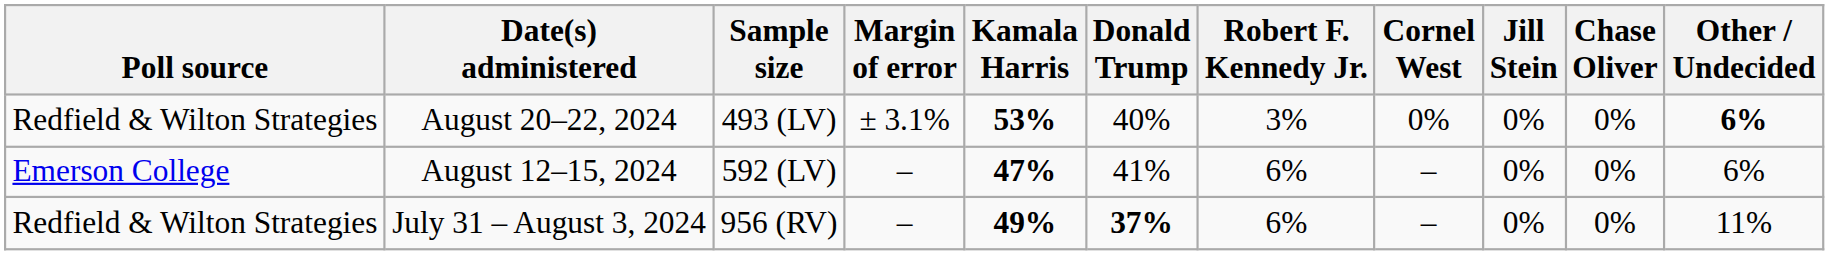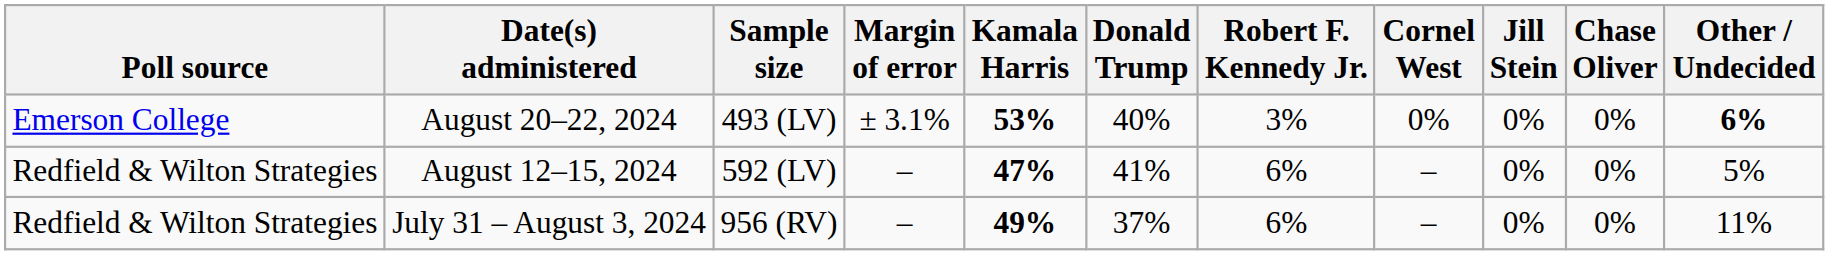(195, 119) Redfield & Wilton Strategies -> (121, 119) Emerson College
(121, 171) Emerson College -> (195, 171) Redfield & Wilton Strategies
(1744, 171) 6% -> (1744, 171) 5%
(1142, 223) bold -> (1142, 223) normal
